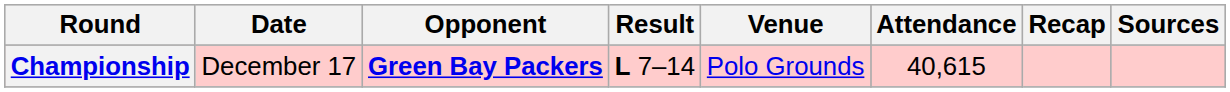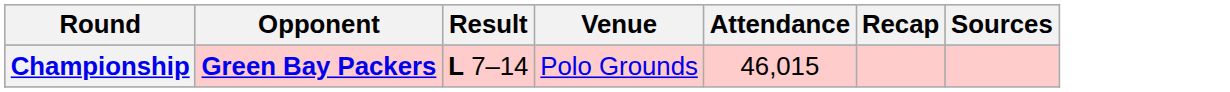- column: (279, 24)
(946, 65) 40,615 -> (780, 65) 46,015
